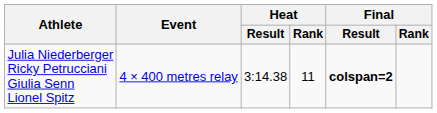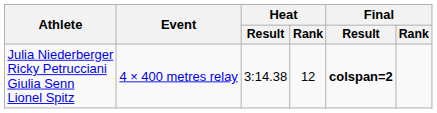(308, 76) 11 -> (308, 76) 12
